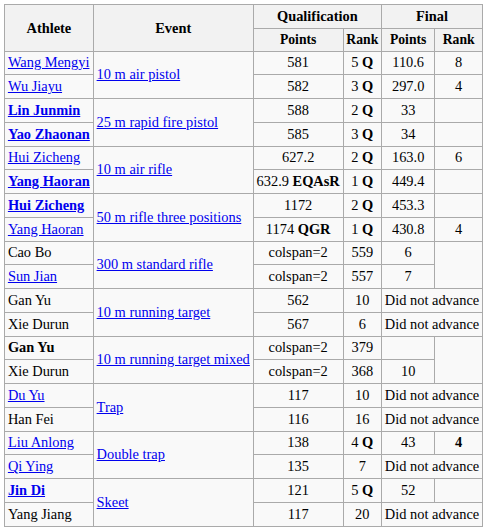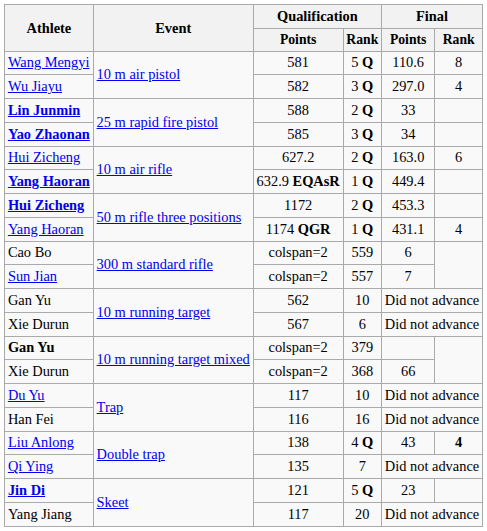(408, 229) 430.8 -> (408, 229) 431.1
(408, 371) 10 -> (408, 371) 66
(408, 490) 52 -> (408, 490) 23
